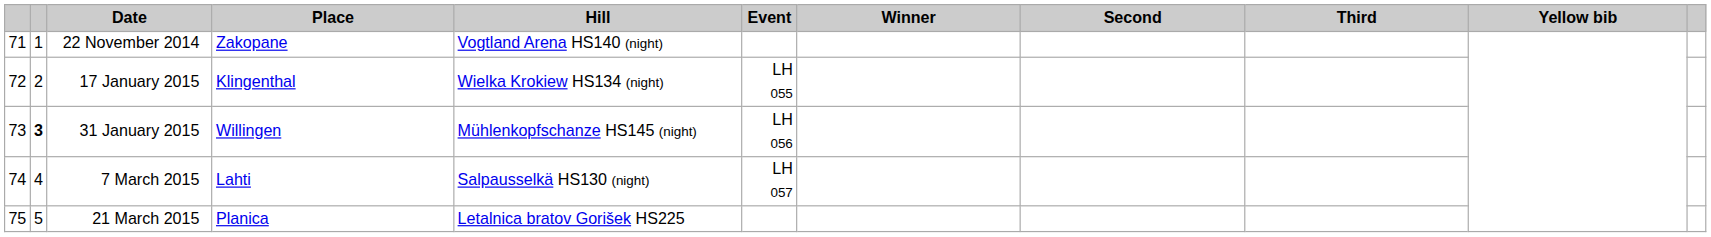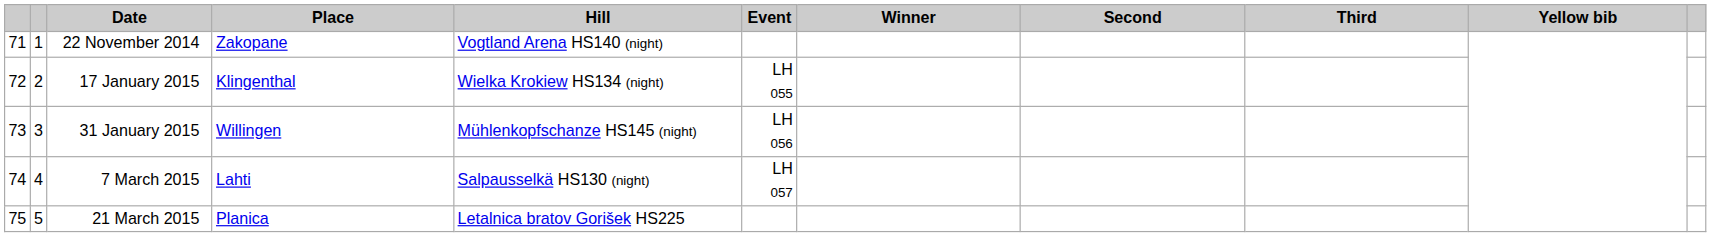(38, 131) bold -> (38, 131) normal
